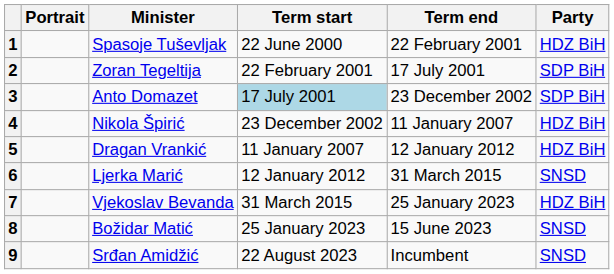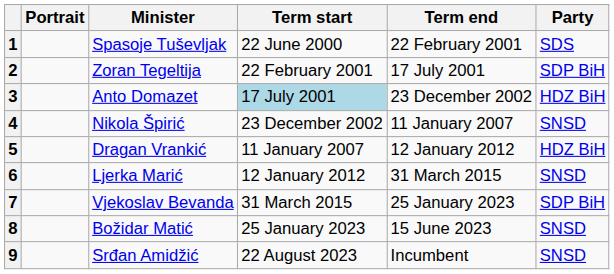(573, 44) HDZ BiH -> (557, 44) SDS
(572, 96) SDP BiH -> (573, 96) HDZ BiH
(573, 123) HDZ BiH -> (563, 123) SNSD
(573, 202) HDZ BiH -> (572, 202) SDP BiH
